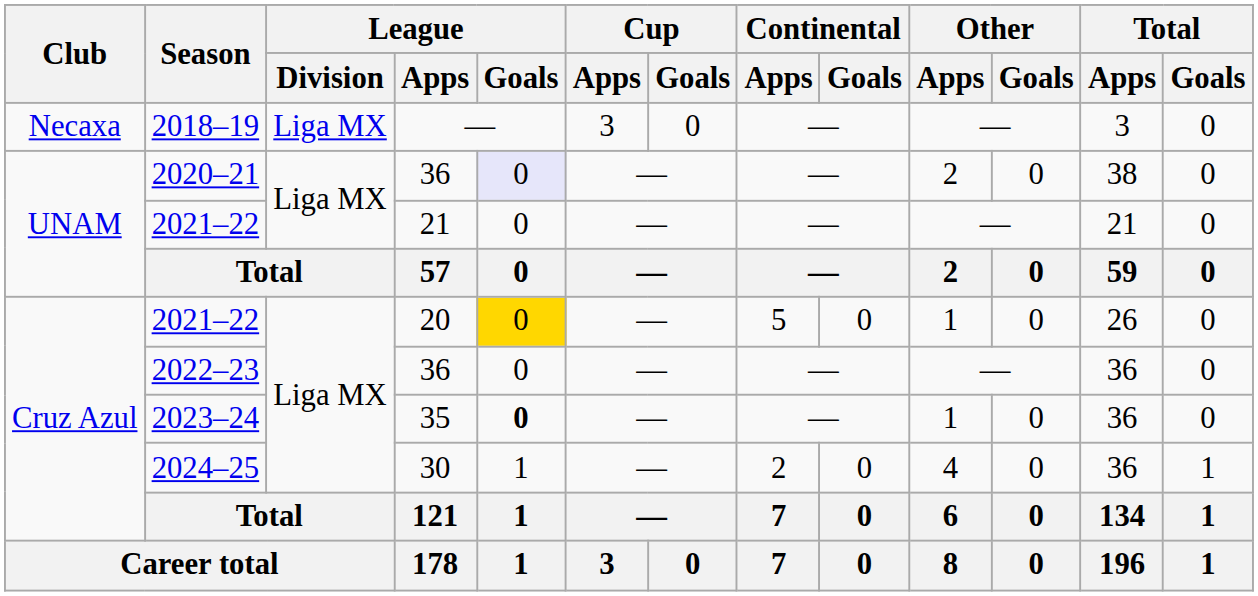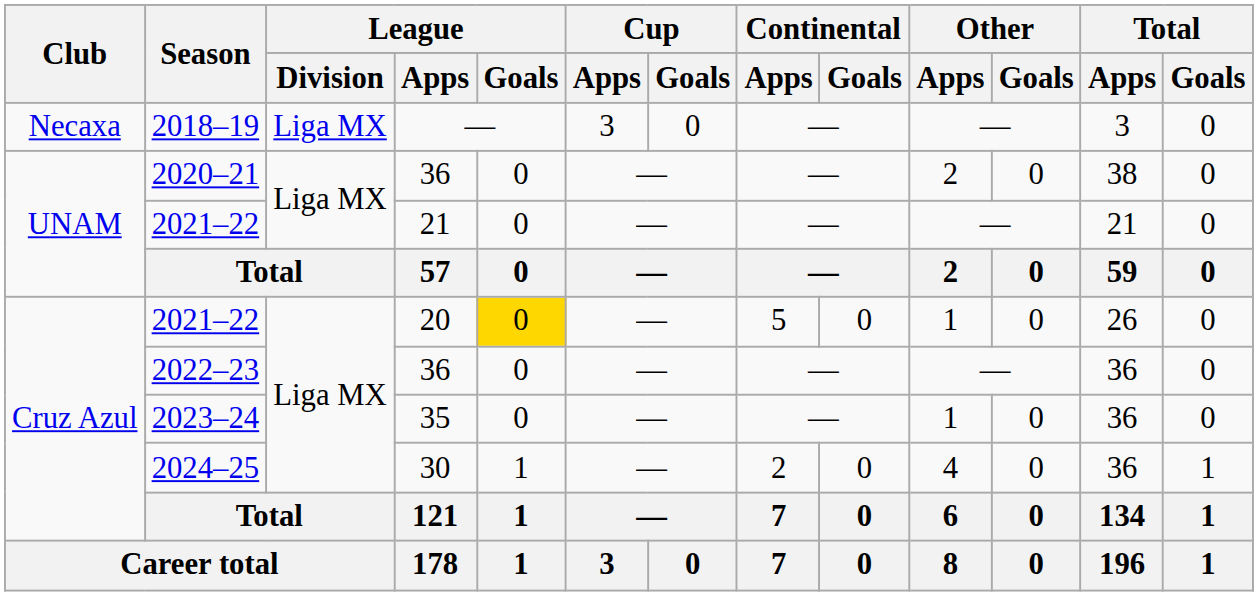(521, 175) lavender background -> (521, 175) no background
(521, 418) bold -> (521, 418) normal
